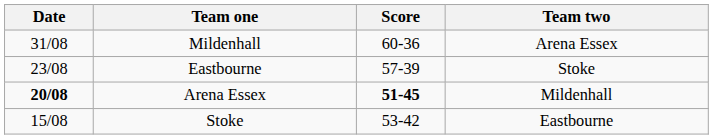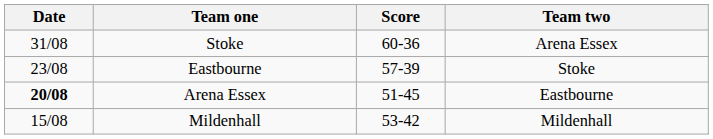(225, 43) Mildenhall -> (225, 43) Stoke
(401, 95) bold -> (401, 95) normal
(577, 95) Mildenhall -> (577, 95) Eastbourne
(225, 120) Stoke -> (225, 120) Mildenhall
(577, 120) Eastbourne -> (577, 120) Mildenhall
